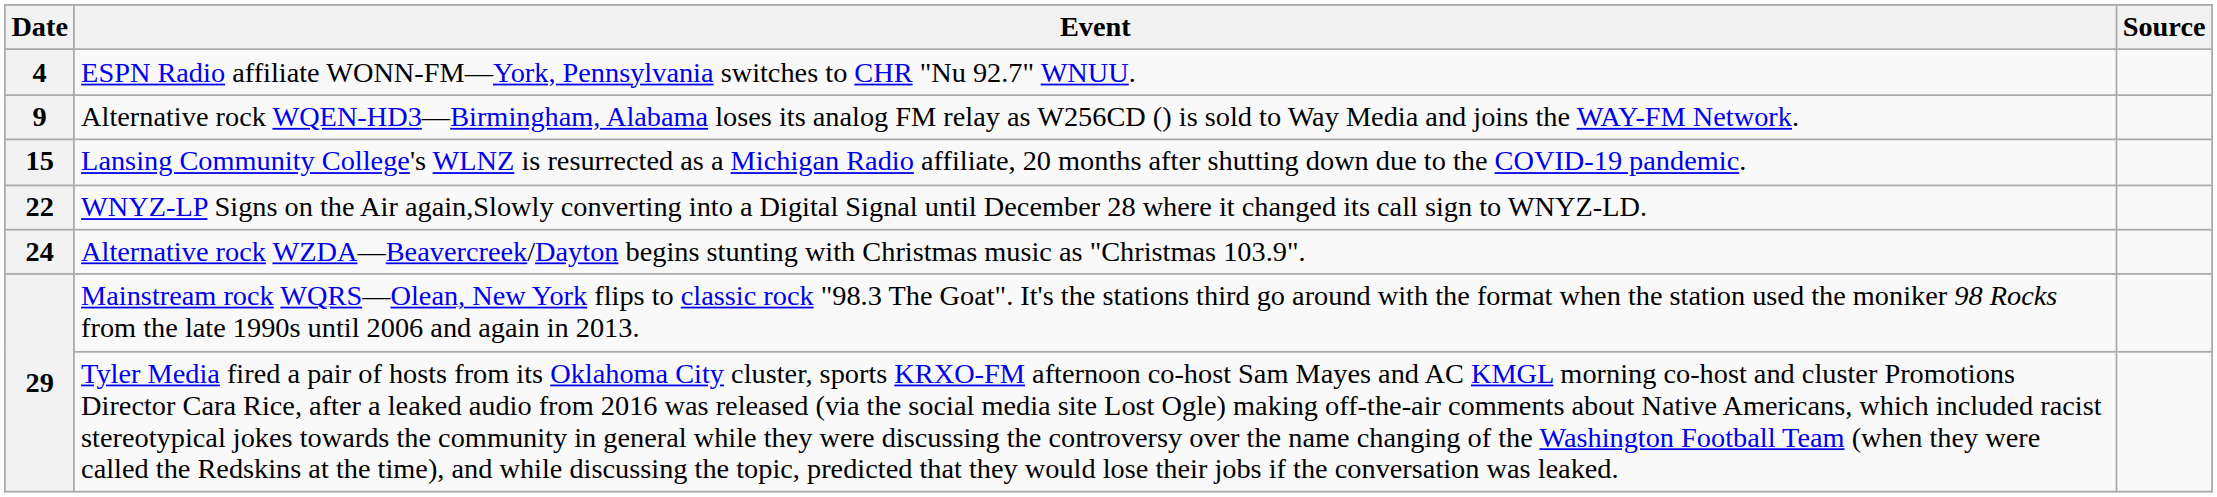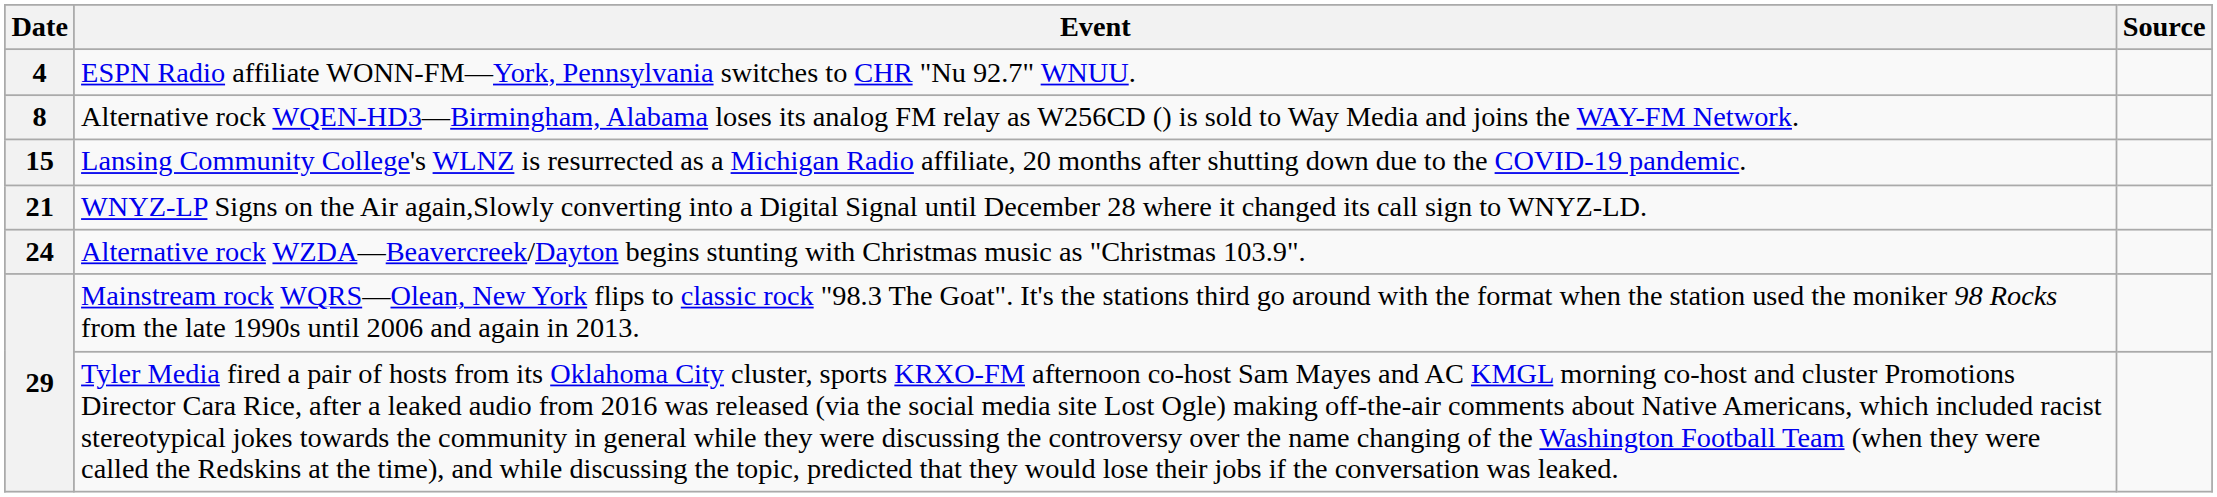(40, 116) 9 -> (40, 116) 8
(40, 206) 22 -> (40, 206) 21
